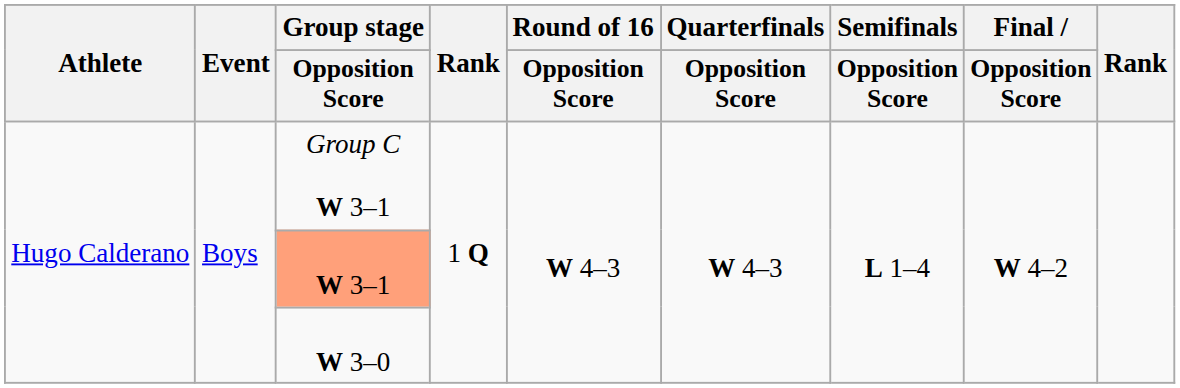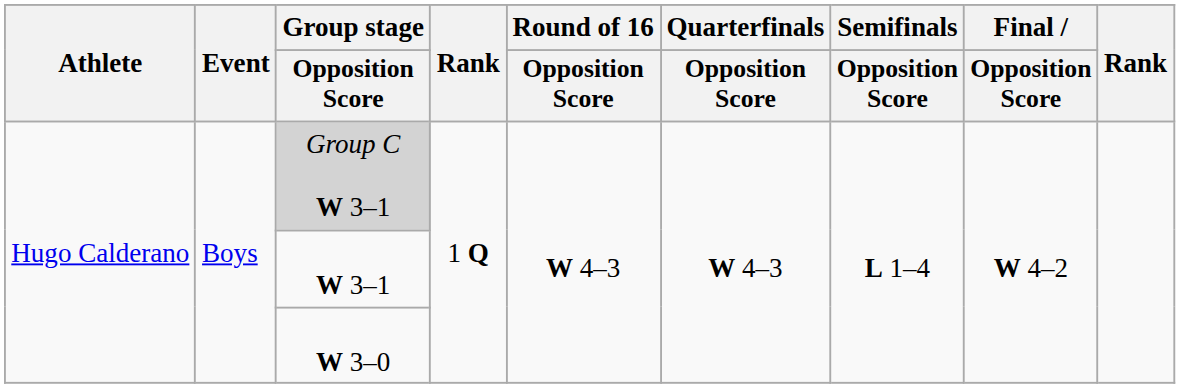(353, 176) no background -> (353, 176) lightgrey background
(353, 284) lightsalmon background -> (353, 284) no background
